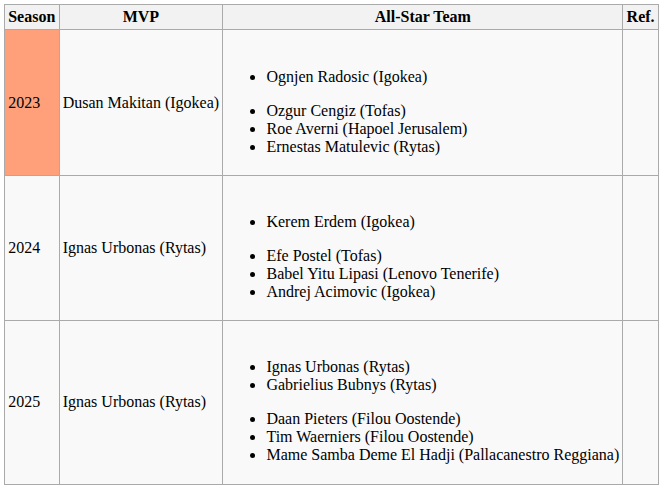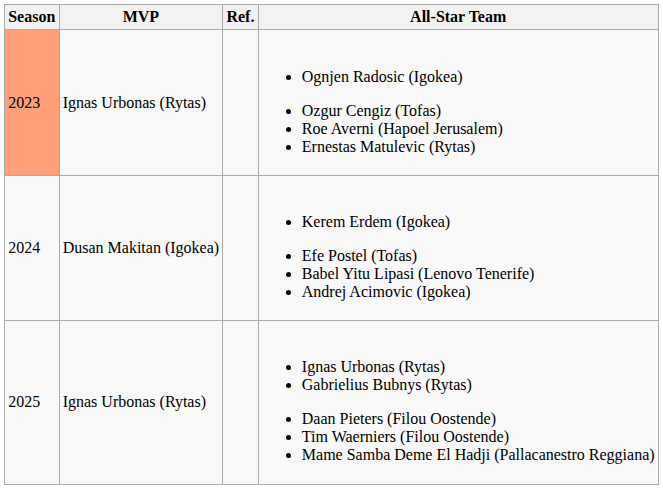columns swapped: (423, 17) <-> (641, 17)
(141, 102) Dusan Makitan (Igokea) -> (134, 102) Ignas Urbonas (Rytas)
(134, 247) Ignas Urbonas (Rytas) -> (141, 247) Dusan Makitan (Igokea)
